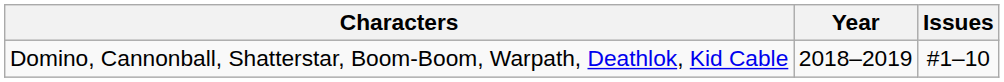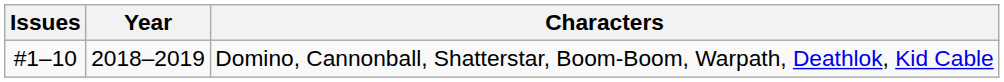columns swapped: (958, 22) <-> (399, 22)
